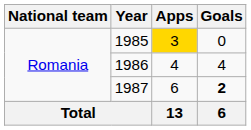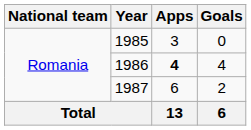(174, 40) gold background -> (174, 40) no background
(174, 64) normal -> (174, 64) bold
(222, 88) bold -> (222, 88) normal
